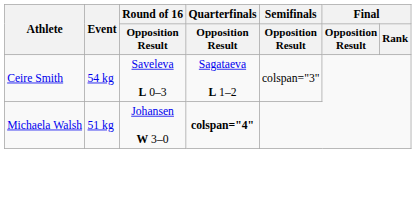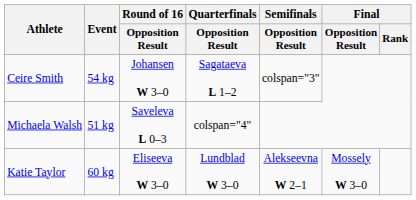(153, 78) Saveleva L 0–3 -> (153, 78) Johansen W 3–0
(153, 125) Johansen W 3–0 -> (153, 125) Saveleva L 0–3
(222, 125) bold -> (222, 125) normal
+ row: (36, 172)
